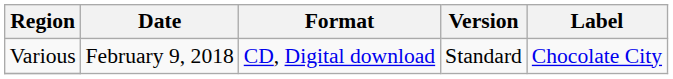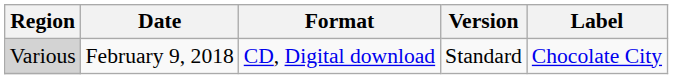(43, 55) no background -> (43, 55) lightgrey background
